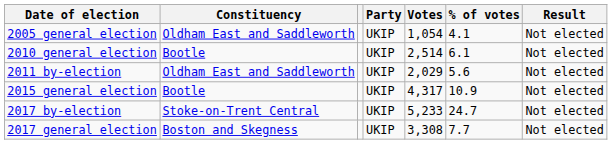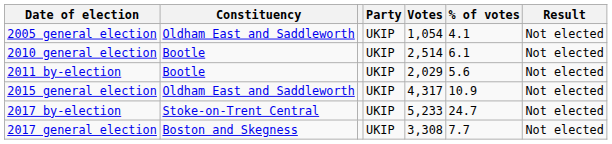(259, 72) Oldham East and Saddleworth -> (184, 72) Bootle
(184, 91) Bootle -> (259, 91) Oldham East and Saddleworth
